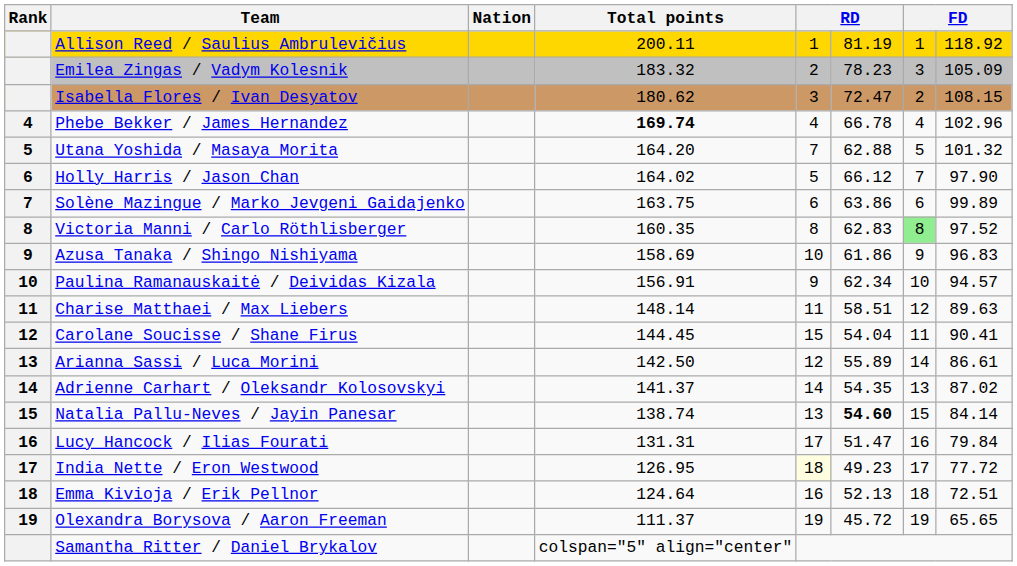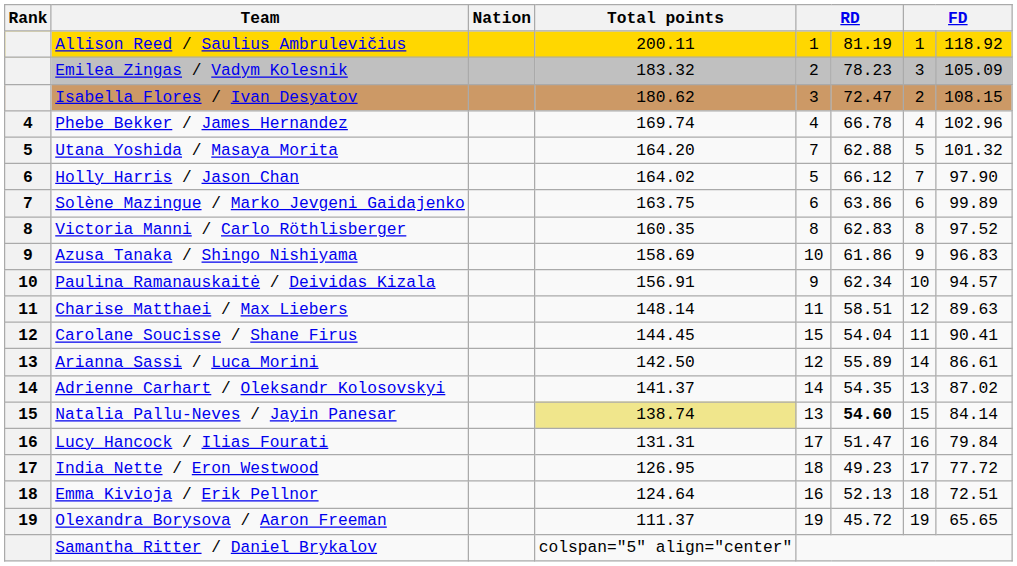(666, 124) bold -> (666, 124) normal
(920, 230) lightgreen background -> (920, 230) no background
(666, 415) no background -> (666, 415) khaki background
(814, 468) lightyellow background -> (814, 468) no background
